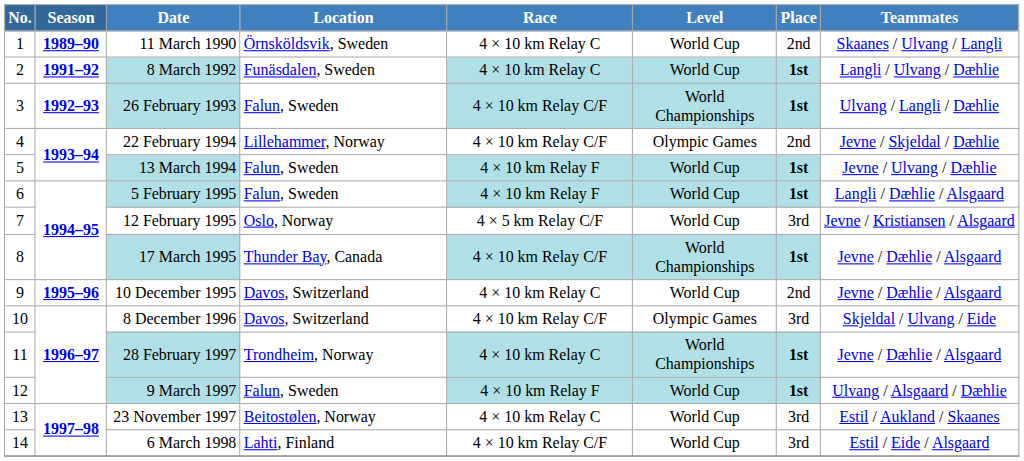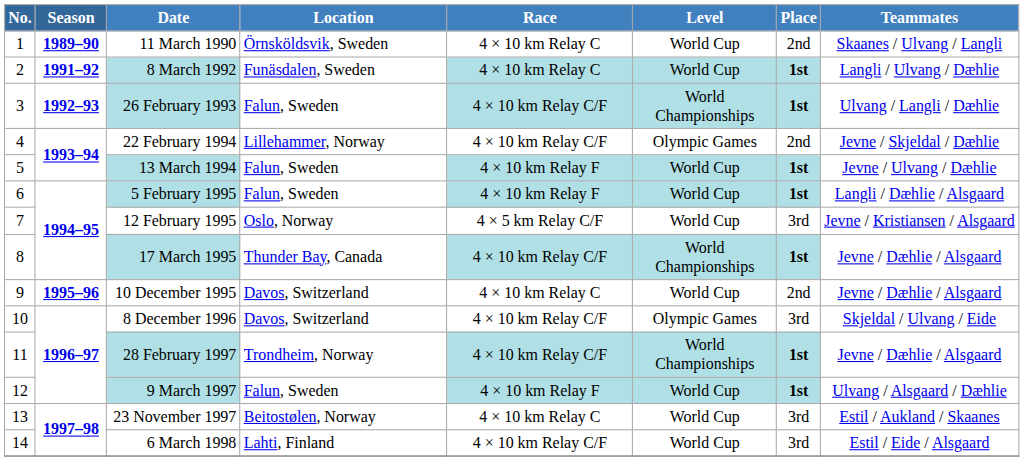(540, 354) 4 × 10 km Relay C -> (540, 354) 4 × 10 km Relay C/F
